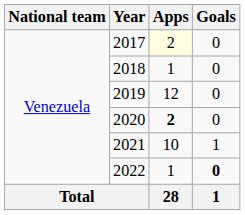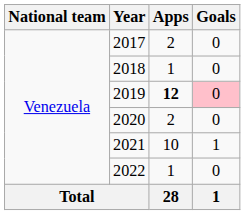(171, 42) lightyellow background -> (171, 42) no background
(171, 94) normal -> (171, 94) bold
(216, 94) no background -> (216, 94) pink background
(171, 119) bold -> (171, 119) normal
(216, 171) bold -> (216, 171) normal
